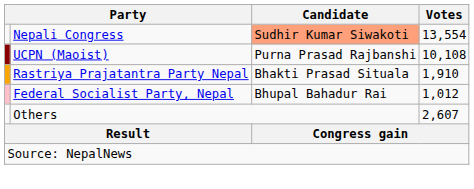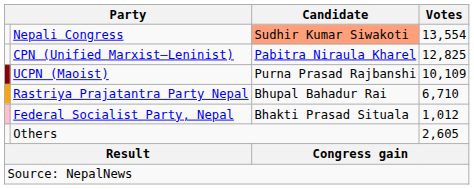+ row: (124, 54)
(444, 54) 10,108 -> (444, 74) 10,109
(332, 74) Bhakti Prasad Situala -> (321, 94) Bhupal Bahadur Rai
(441, 74) 1,910 -> (441, 94) 6,710
(321, 94) Bhupal Bahadur Rai -> (332, 114) Bhakti Prasad Situala
(441, 114) 2,607 -> (441, 134) 2,605
